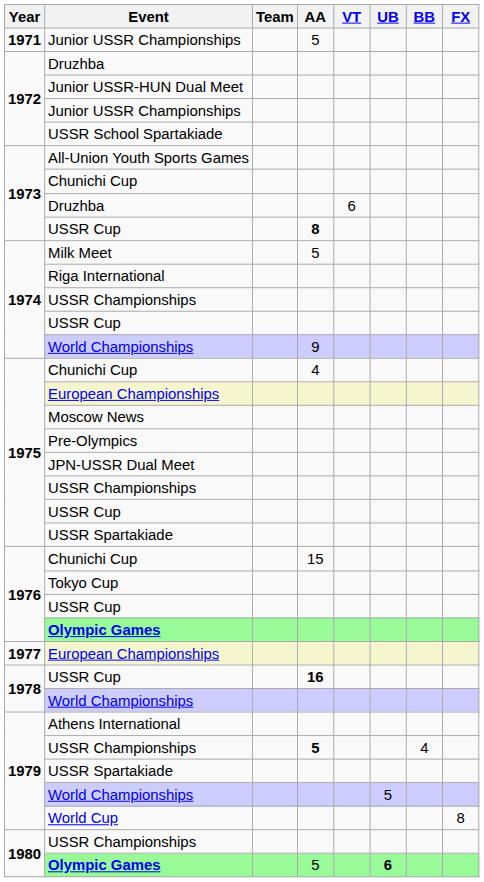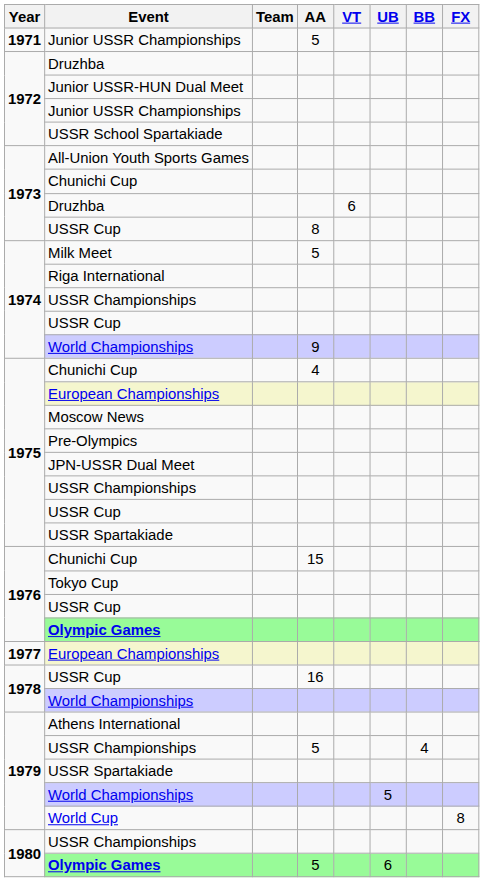(315, 229) bold -> (315, 229) normal
(315, 677) bold -> (315, 677) normal
(315, 747) bold -> (315, 747) normal
(388, 865) bold -> (388, 865) normal
